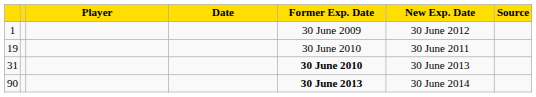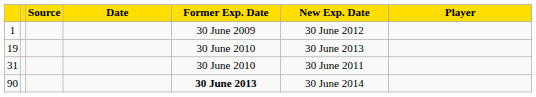columns swapped: (97, 13) <-> (513, 13)
(440, 48) 30 June 2011 -> (334, 48) 30 June 2013
(332, 65) bold -> (226, 65) normal
(440, 65) 30 June 2013 -> (334, 65) 30 June 2011
